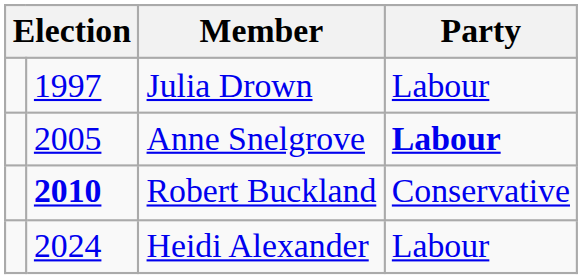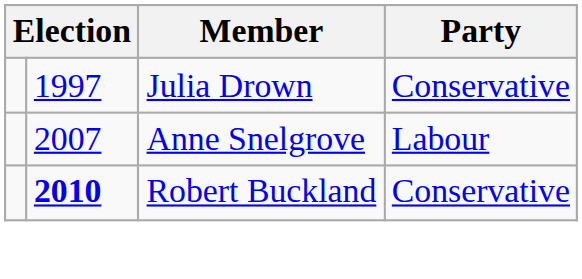(441, 84) Labour -> (481, 84) Conservative
(68, 138) 2005 -> (68, 138) 2007
(446, 138) bold -> (441, 138) normal
- row: (258, 245)
